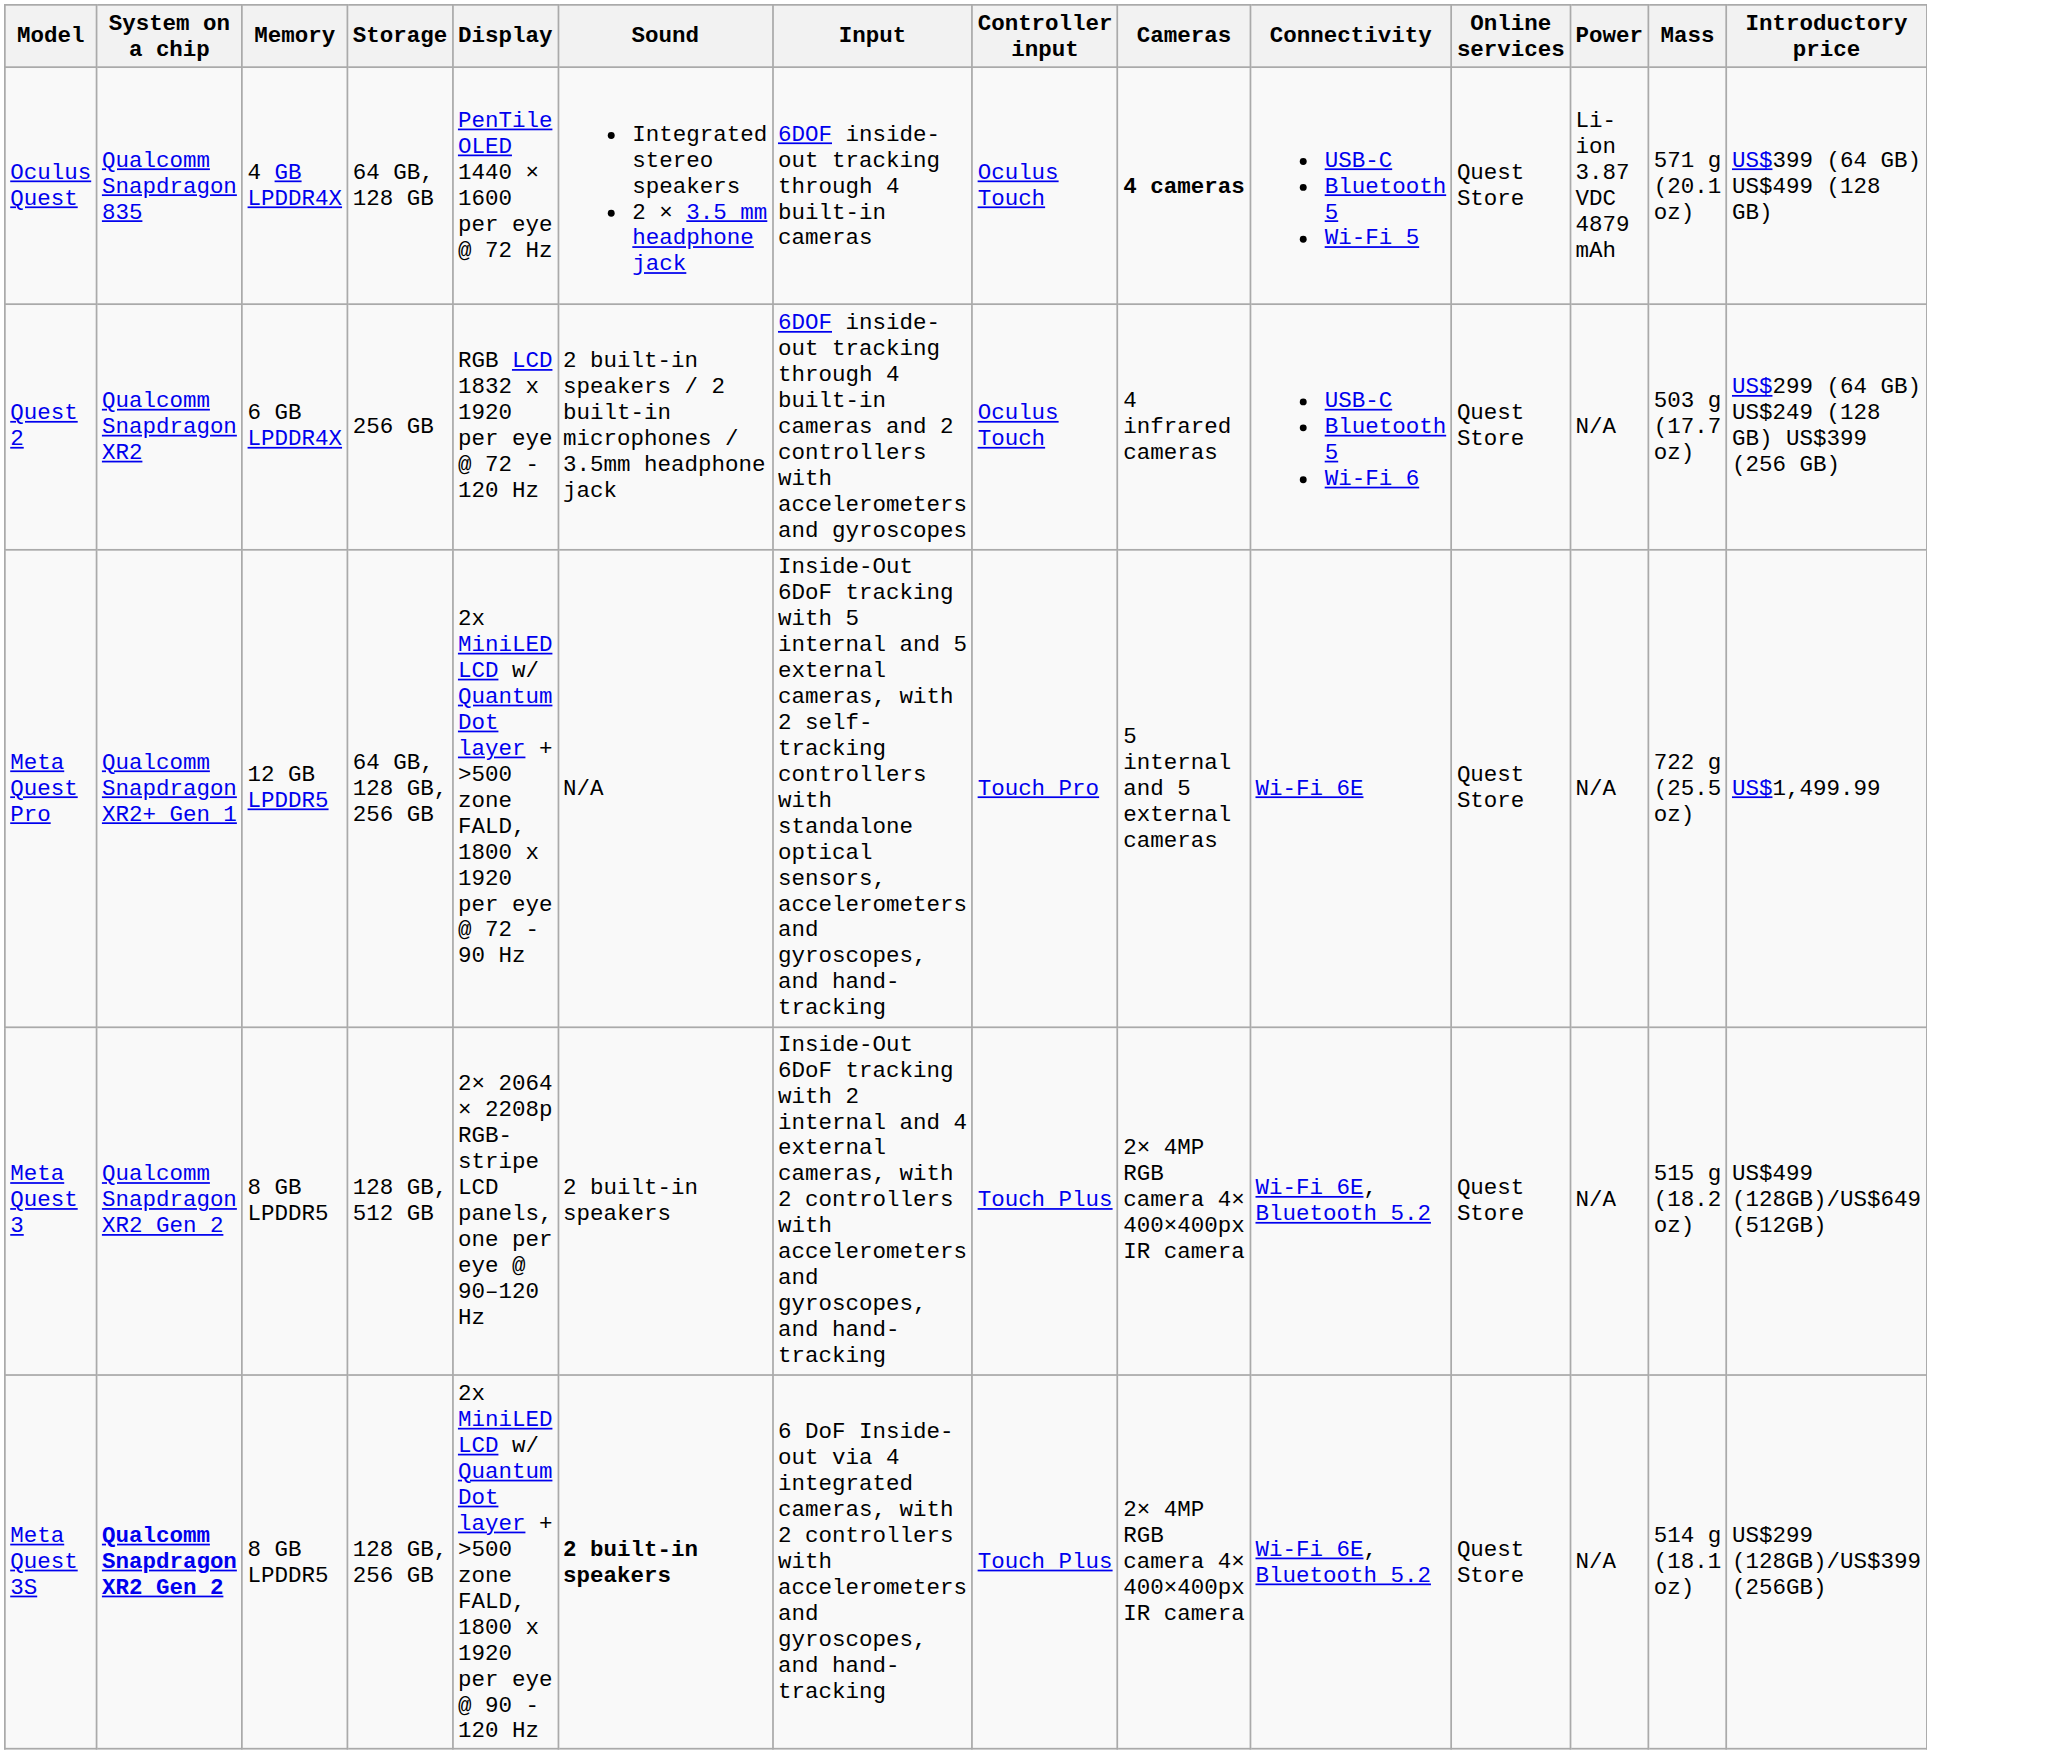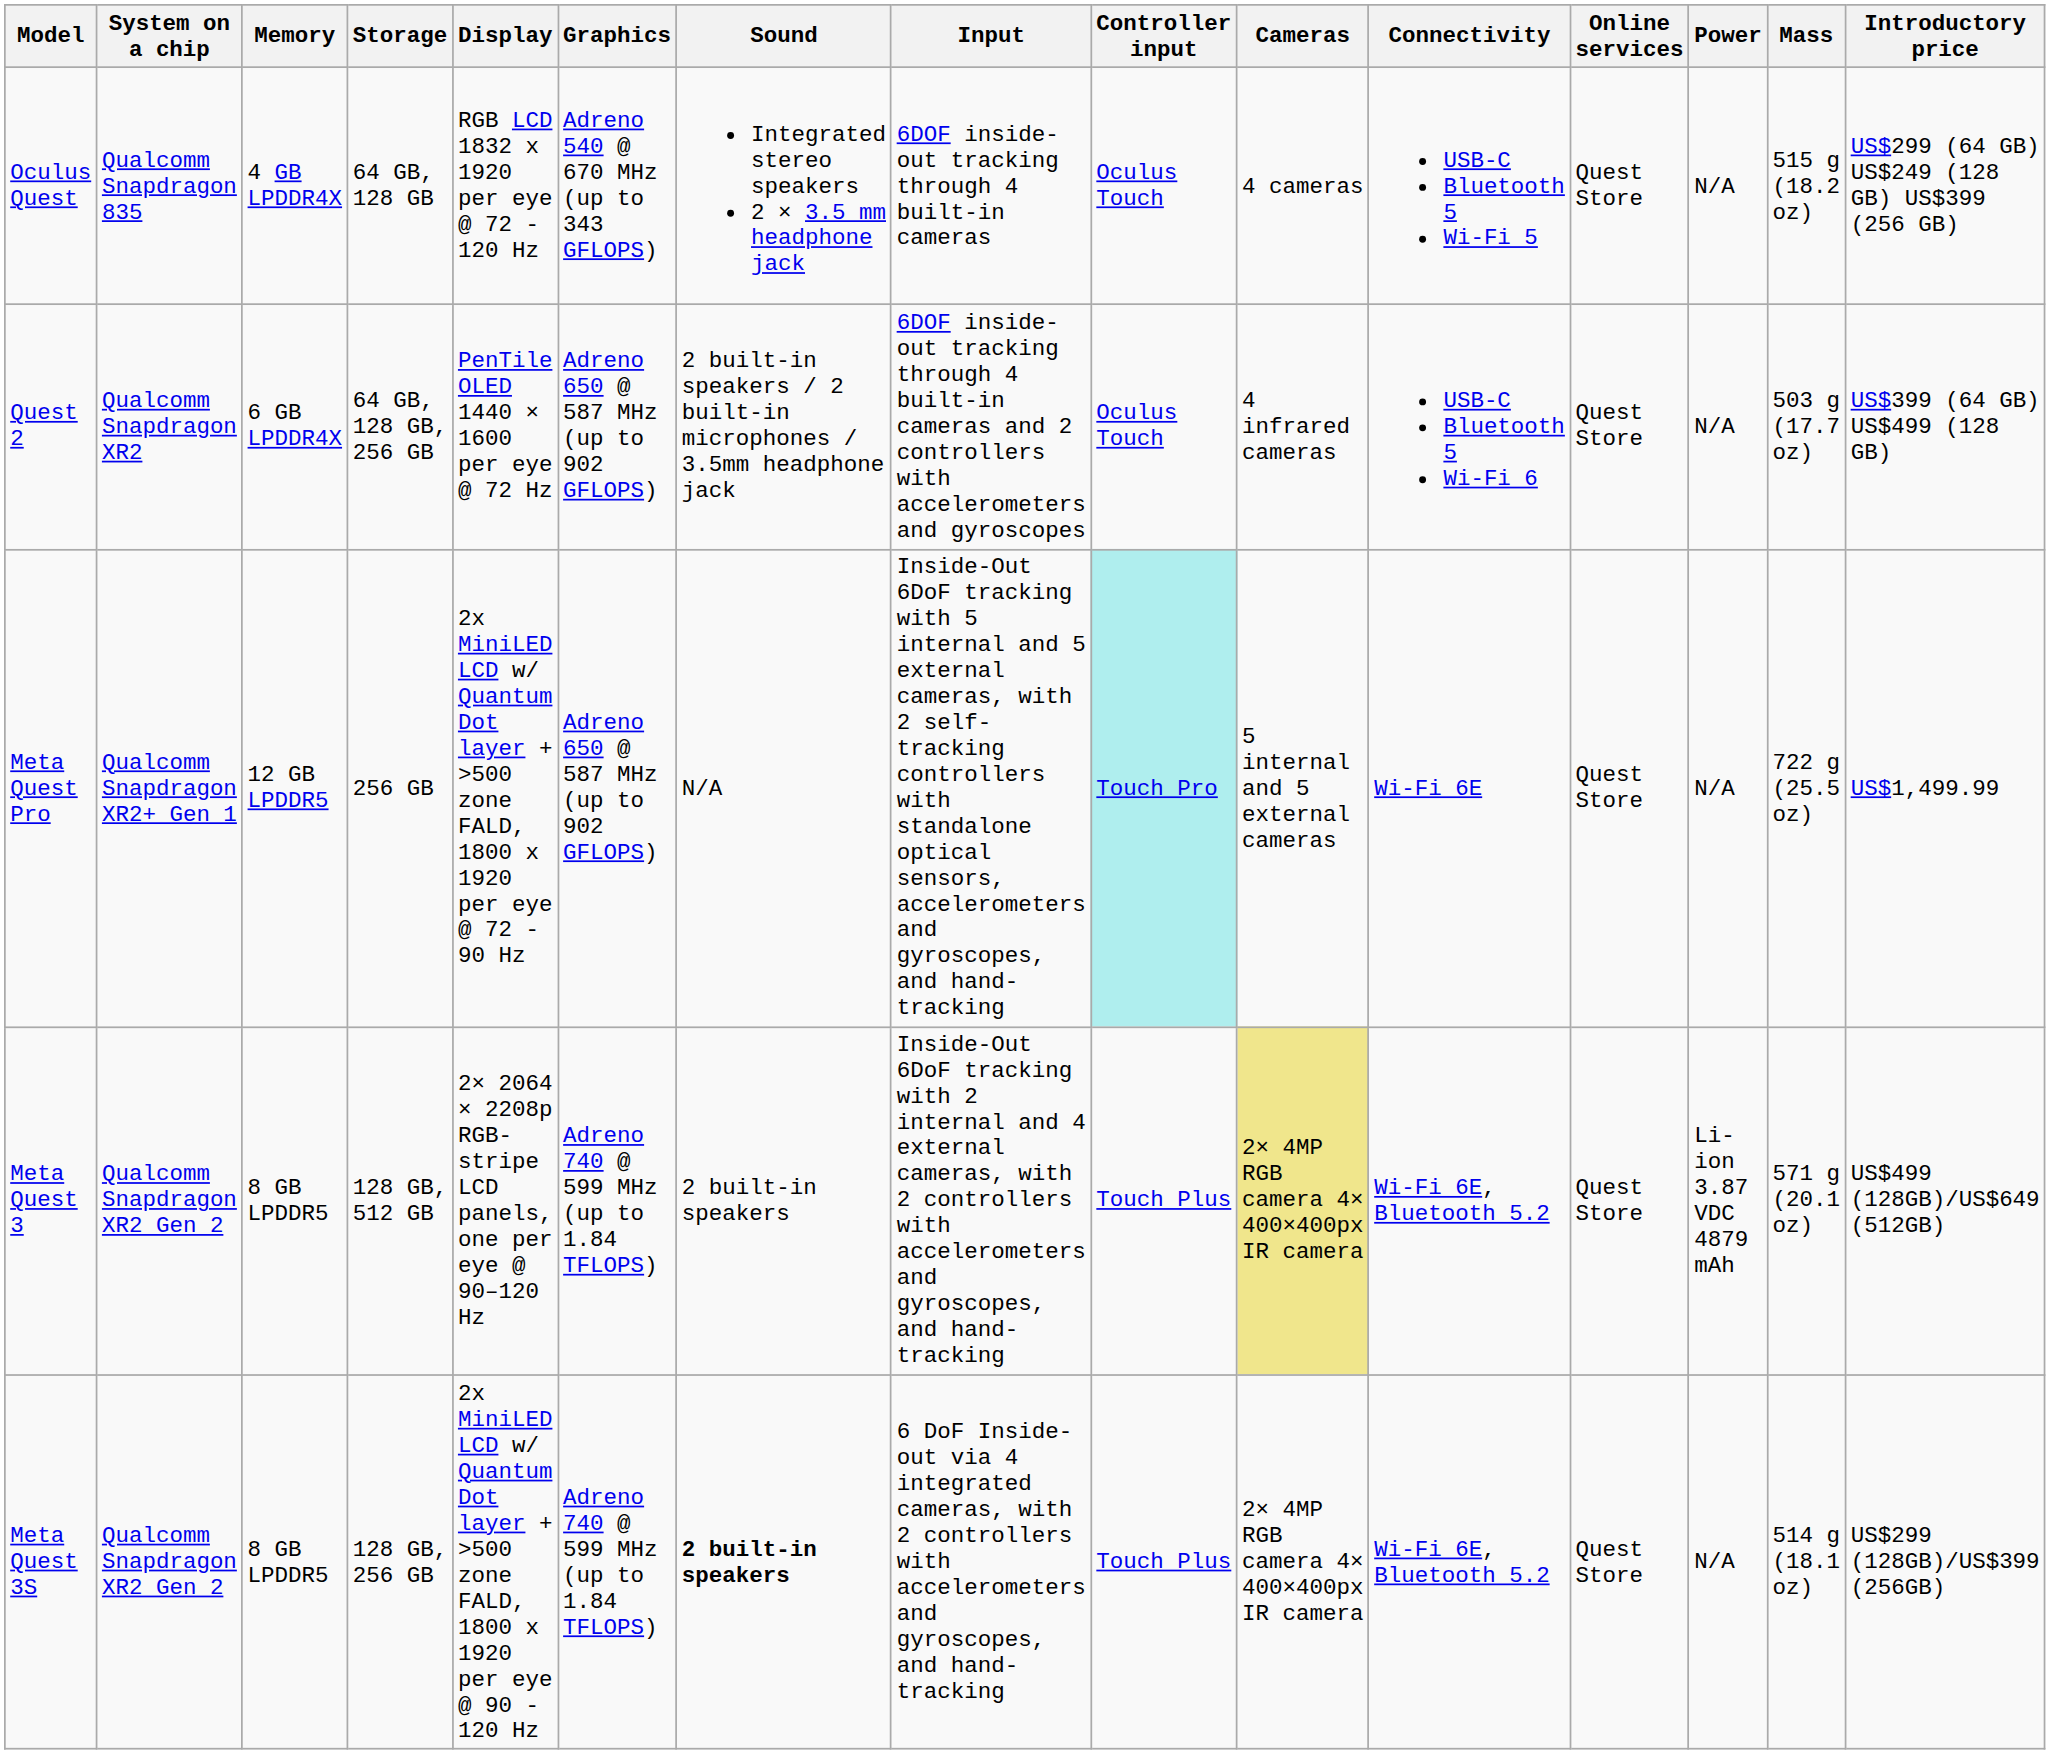+ column: (617, 36)
(505, 186) PenTile OLED 1440 × 1600 per eye @ 72 Hz -> (505, 186) RGB LCD 1832 x 1920 per eye @ 72 - 120 Hz
(1184, 186) bold -> (1303, 186) normal
(1603, 186) Li-ion 3.87 VDC 4879 mAh -> (1715, 186) N/A
(1688, 186) 571 g (20.1 oz) -> (1806, 186) 515 g (18.2 oz)
(1826, 186) US$399 (64 GB) US$499 (128 GB) -> (1945, 186) US$299 (64 GB) US$249 (128 GB) US$399 (256 GB)
(393, 427) 256 GB -> (400, 427) 64 GB, 128 GB, 256 GB
(505, 427) RGB LCD 1832 x 1920 per eye @ 72 - 120 Hz -> (505, 427) PenTile OLED 1440 × 1600 per eye @ 72 Hz
(1826, 427) US$299 (64 GB) US$249 (128 GB) US$399 (256 GB) -> (1945, 427) US$399 (64 GB) US$499 (128 GB)
(400, 788) 64 GB, 128 GB, 256 GB -> (393, 788) 256 GB
(1038, 788) no background -> (1157, 788) paleturquoise background
(1184, 1201) no background -> (1303, 1201) khaki background
(1596, 1201) N/A -> (1721, 1201) Li-ion 3.87 VDC 4879 mAh
(1688, 1201) 515 g (18.2 oz) -> (1806, 1201) 571 g (20.1 oz)
(169, 1562) bold -> (169, 1562) normal
